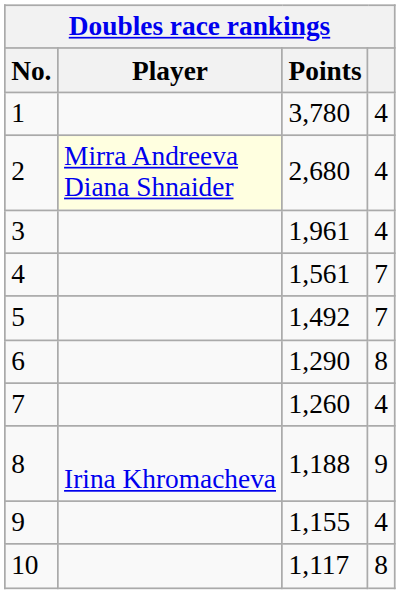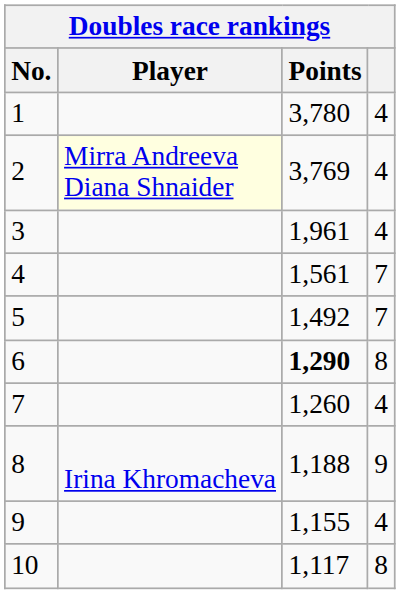(319, 172) 2,680 -> (319, 172) 3,769
(319, 361) normal -> (319, 361) bold
